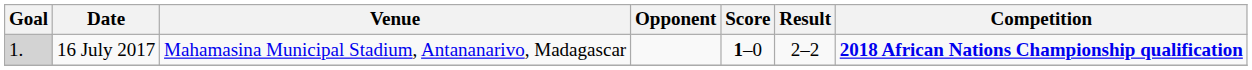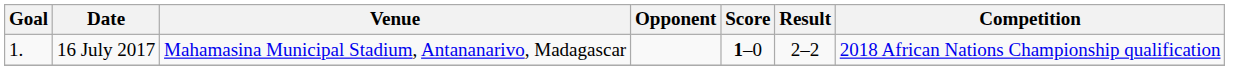(16, 49) lightgrey background -> (16, 49) no background
(1041, 49) bold -> (1030, 49) normal
